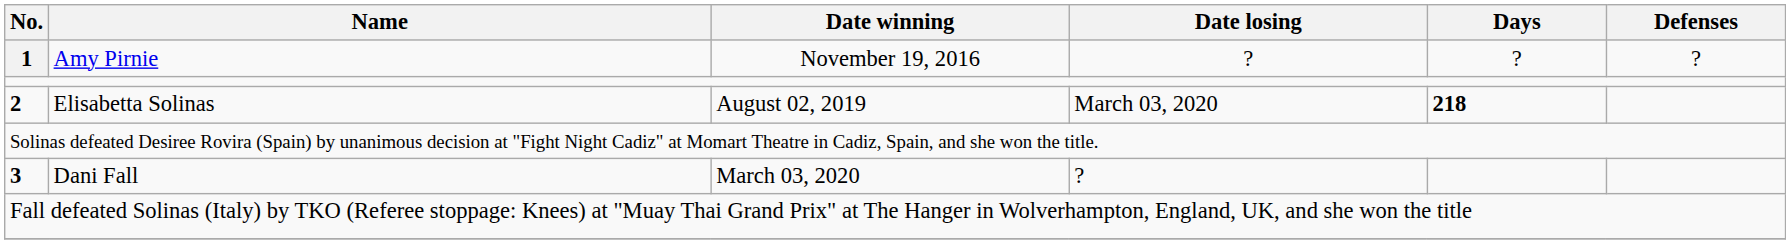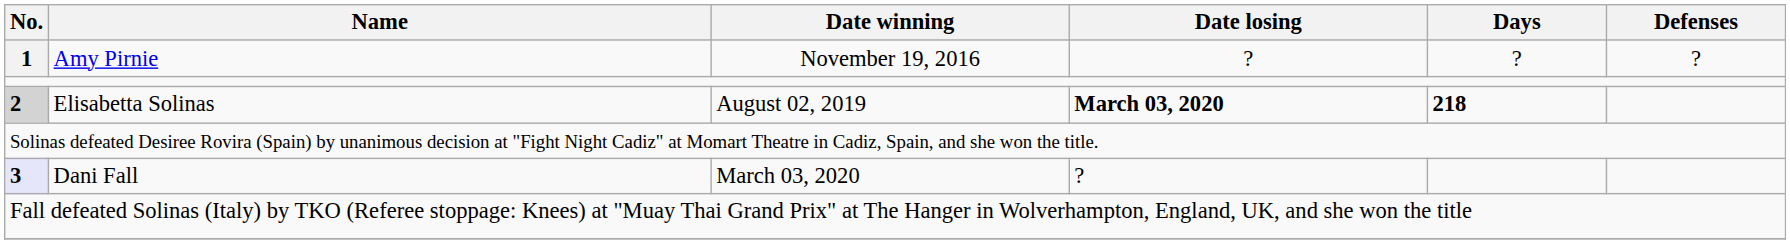(16, 104) no background -> (16, 104) lightgrey background
(1146, 104) normal -> (1149, 104) bold
(16, 175) no background -> (16, 175) lavender background
